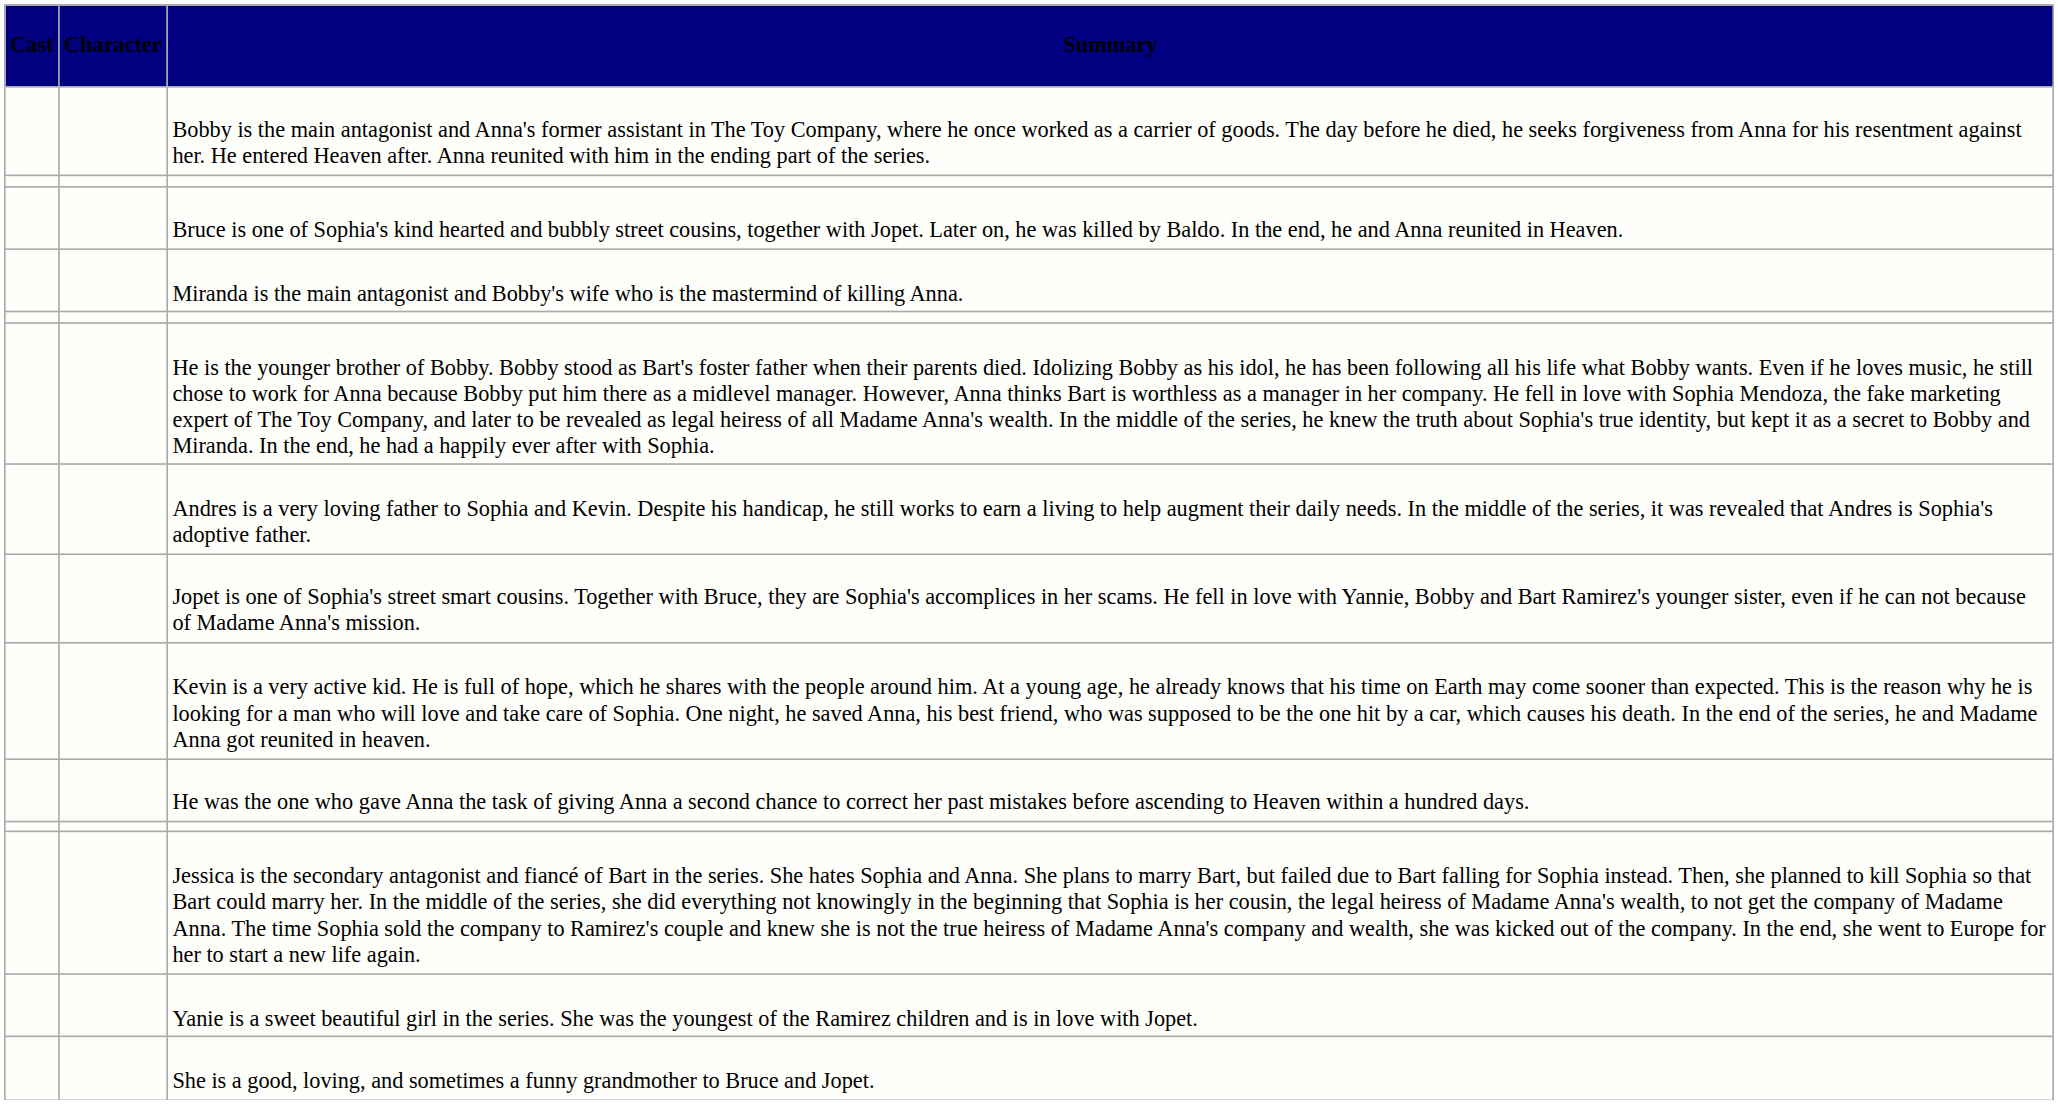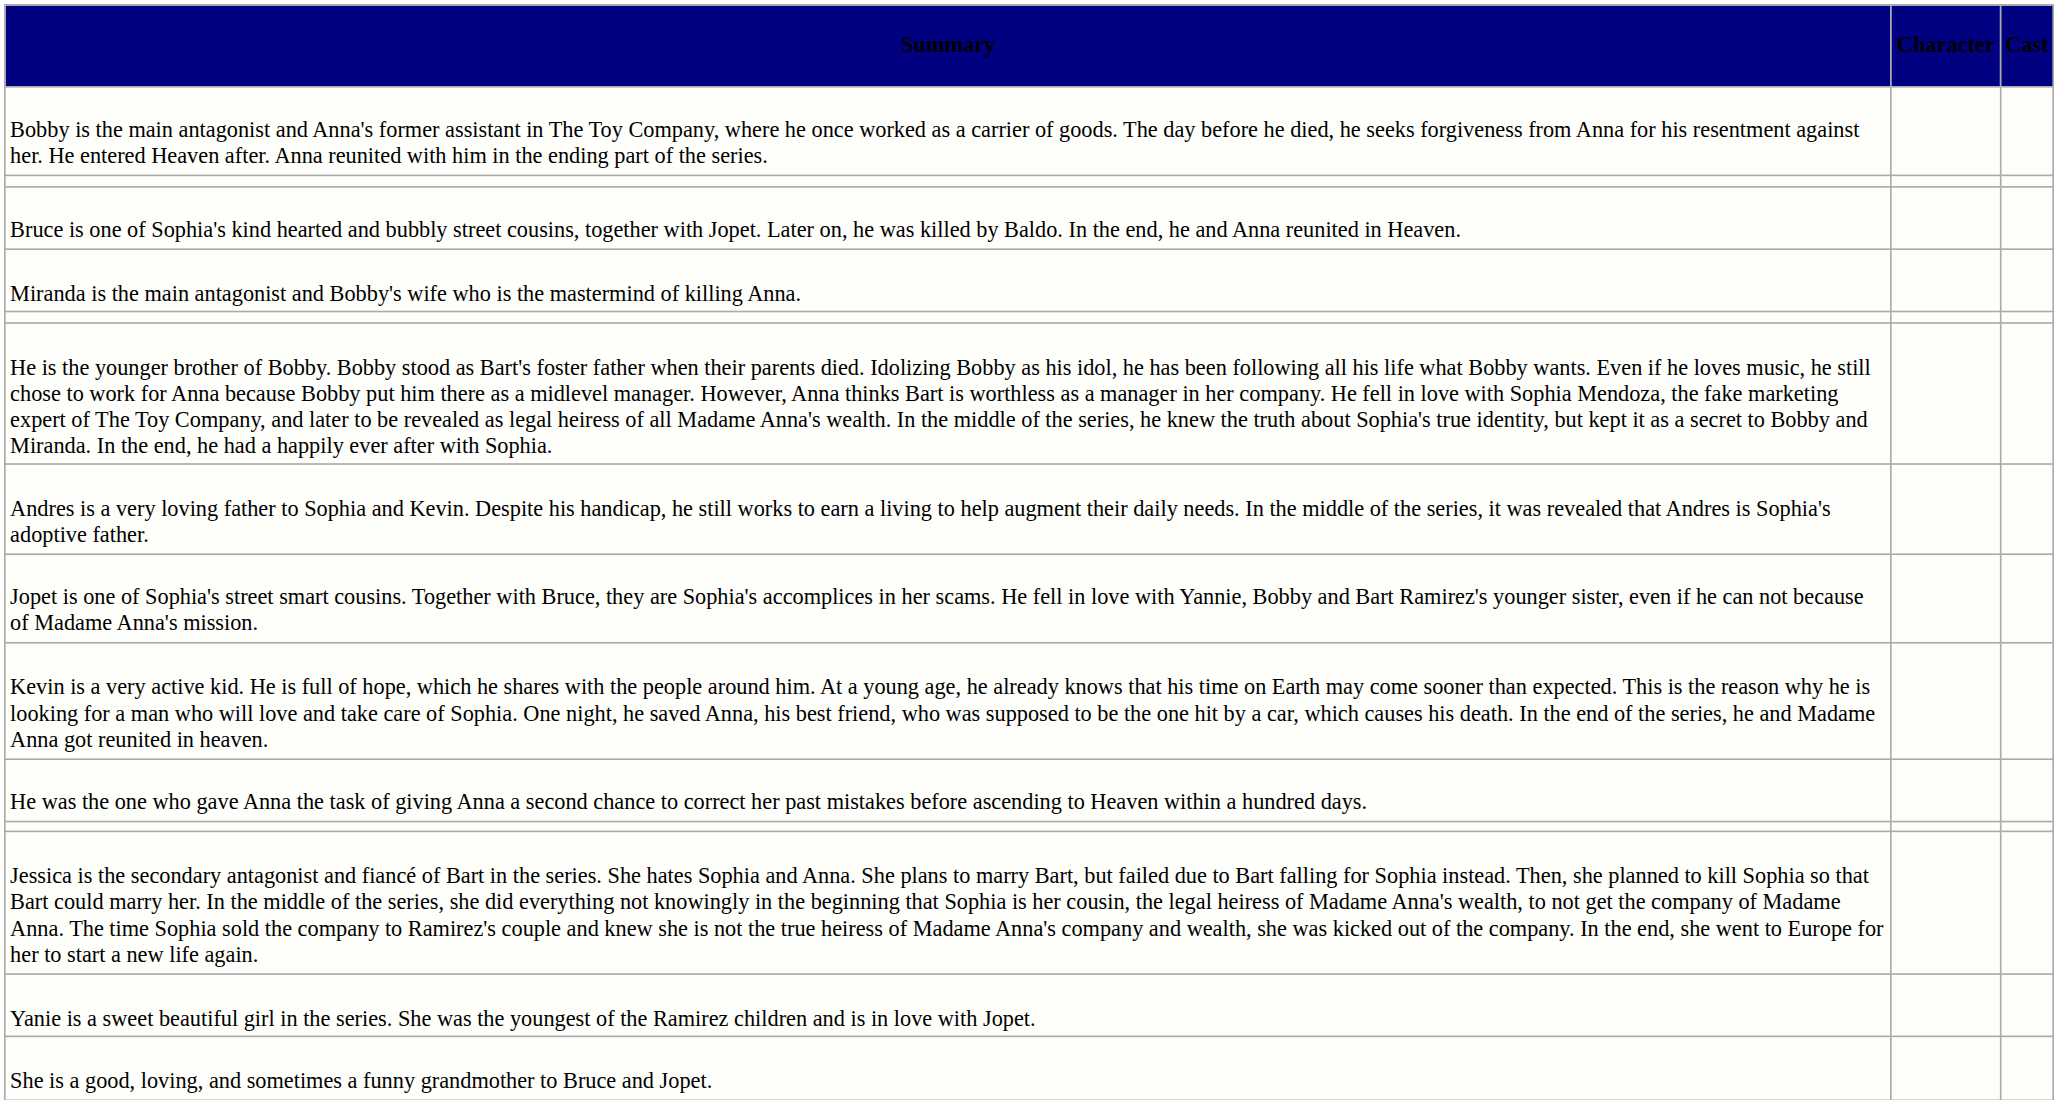columns swapped: (32, 45) <-> (1110, 45)
